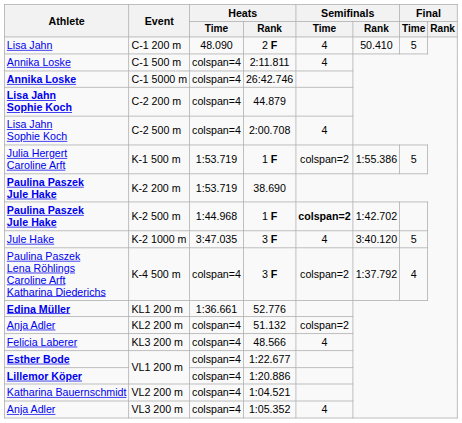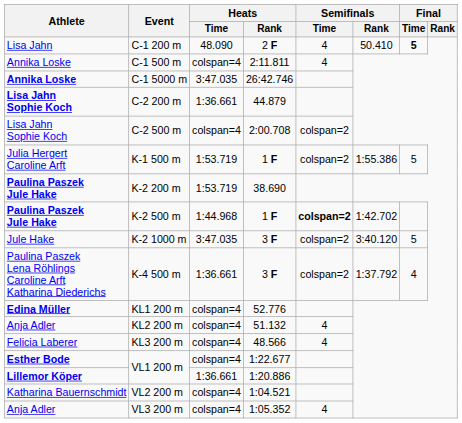(414, 46) normal -> (414, 46) bold
(217, 80) colspan=4 -> (216, 80) 3:47.035
(217, 102) colspan=4 -> (216, 102) 1:36.661
(324, 131) 4 -> (324, 131) colspan=2
(324, 240) 4 -> (324, 240) colspan=2
(217, 274) colspan=4 -> (216, 274) 1:36.661
(216, 309) 1:36.661 -> (217, 309) colspan=4
(324, 326) colspan=2 -> (324, 326) 4
(217, 376) colspan=4 -> (216, 376) 1:36.661
